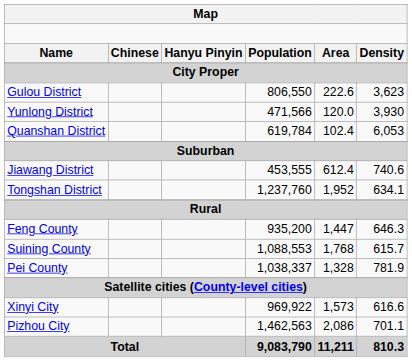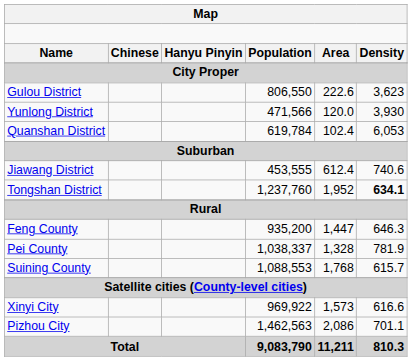(389, 190) normal -> (389, 190) bold
rows swapped: (37, 268) <-> (49, 248)
